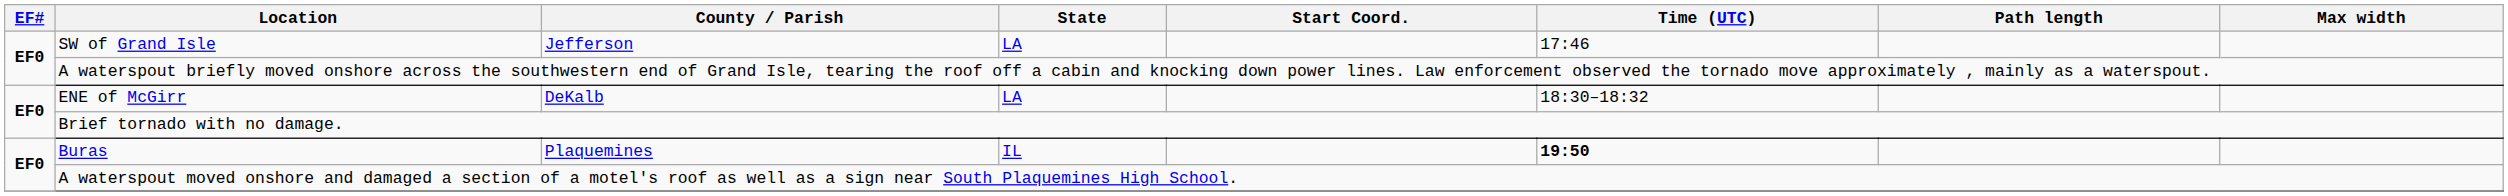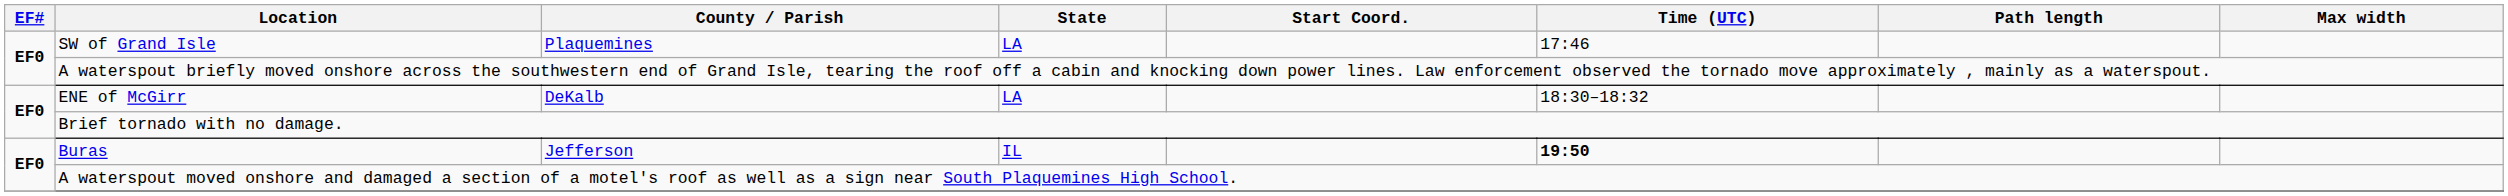(589, 45) Jefferson -> (599, 45) Plaquemines
(599, 151) Plaquemines -> (589, 151) Jefferson
